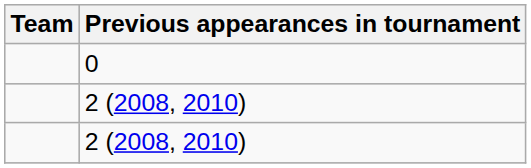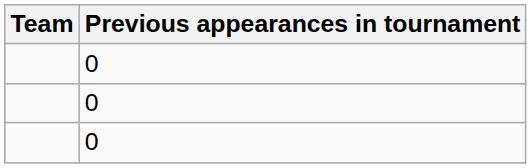(166, 102) 2 (2008, 2010) -> (92, 102) 0
(166, 142) 2 (2008, 2010) -> (92, 142) 0
